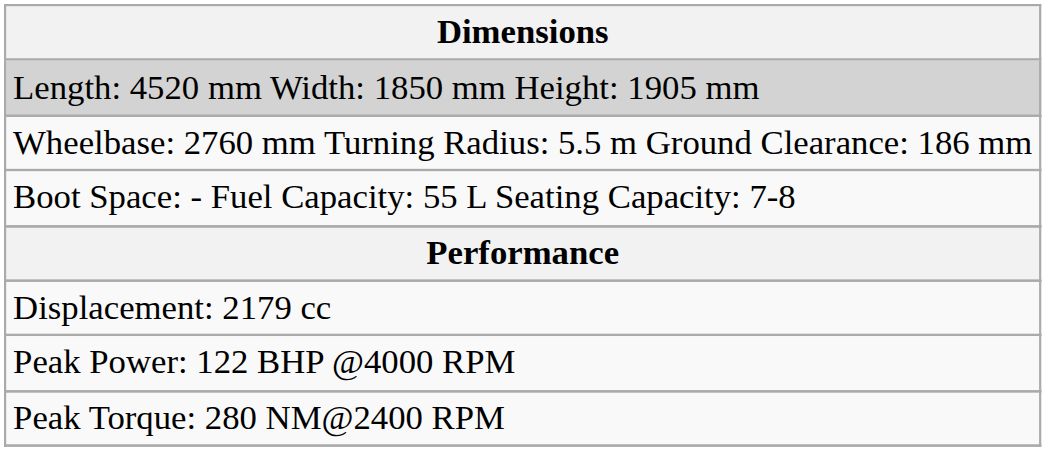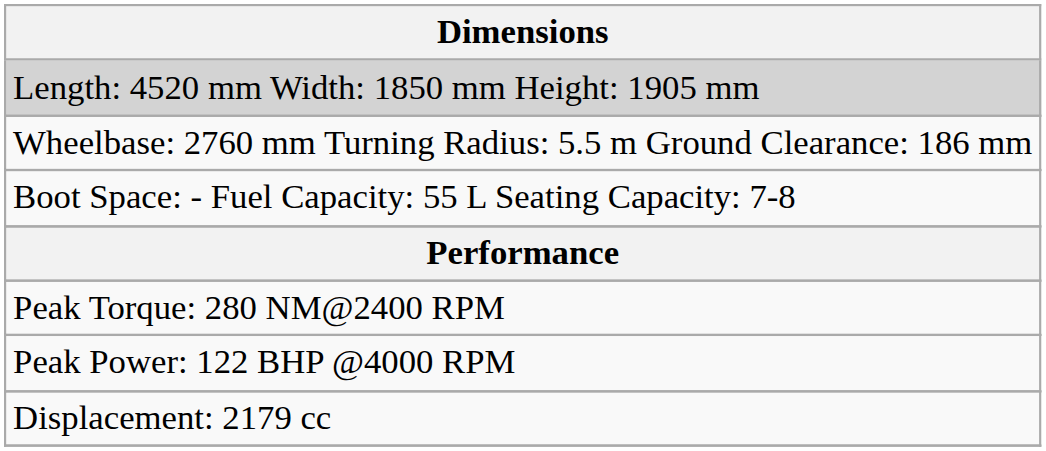(172, 307) Displacement: 2179 cc -> (259, 307) Peak Torque: 280 NM@2400 RPM
(259, 417) Peak Torque: 280 NM@2400 RPM -> (172, 417) Displacement: 2179 cc
